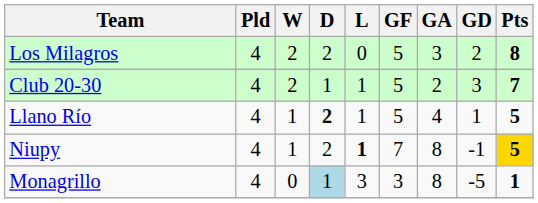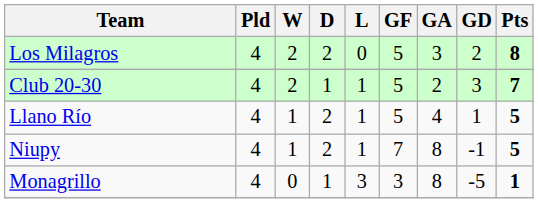(327, 117) bold -> (327, 117) normal
(362, 149) bold -> (362, 149) normal
(515, 149) gold background -> (515, 149) no background
(327, 181) lightblue background -> (327, 181) no background
